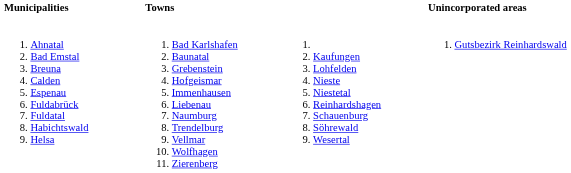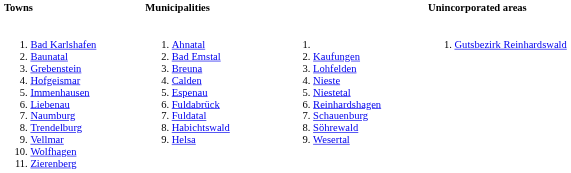columns swapped: (160, 8) <-> (36, 8)
